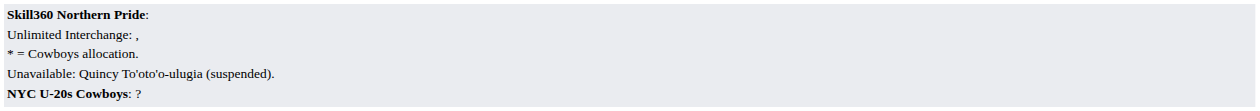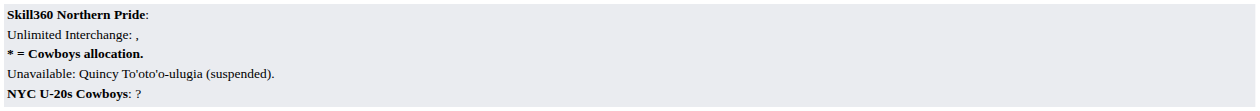(73, 54) normal -> (75, 54) bold
